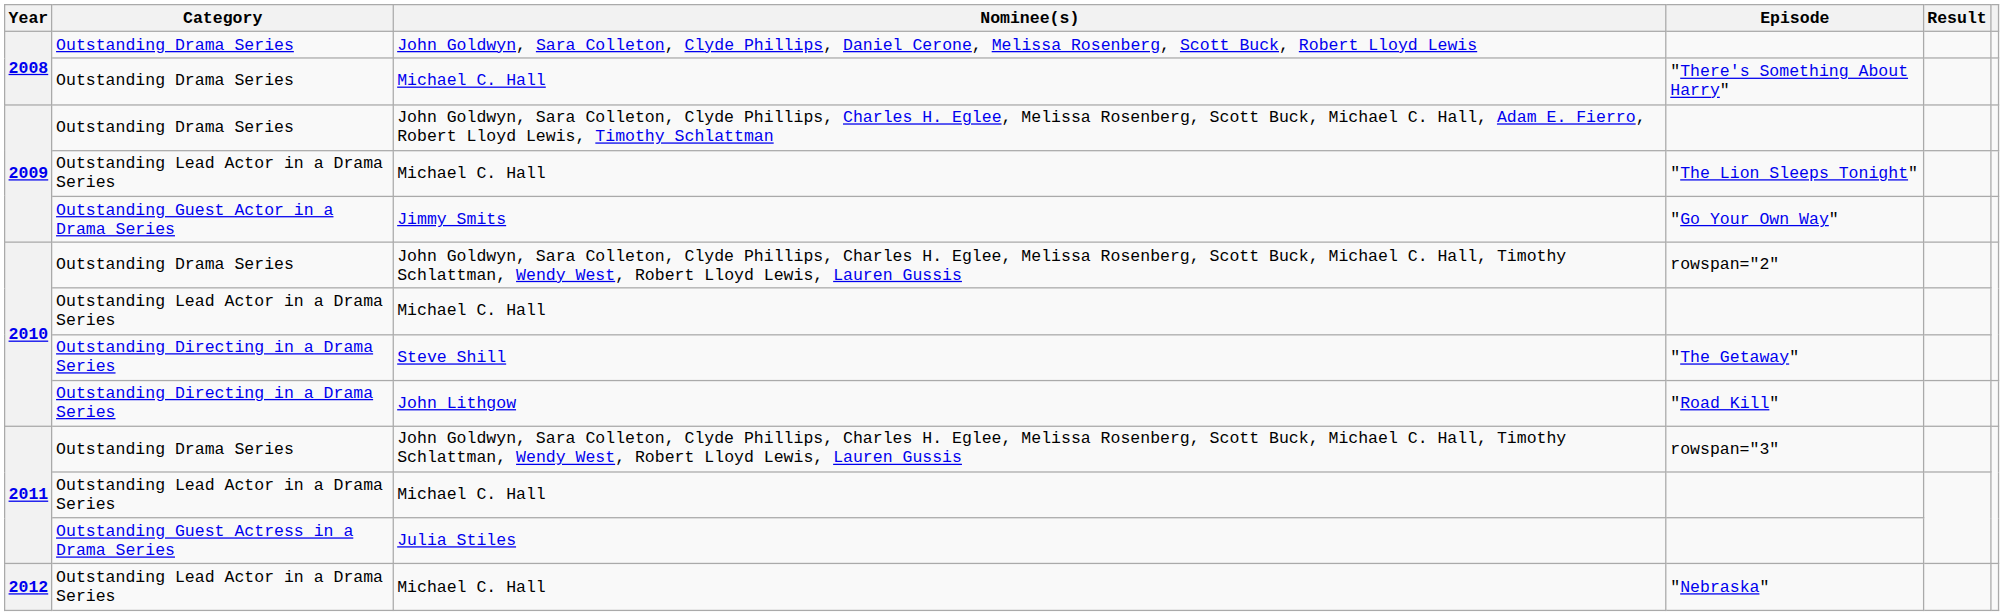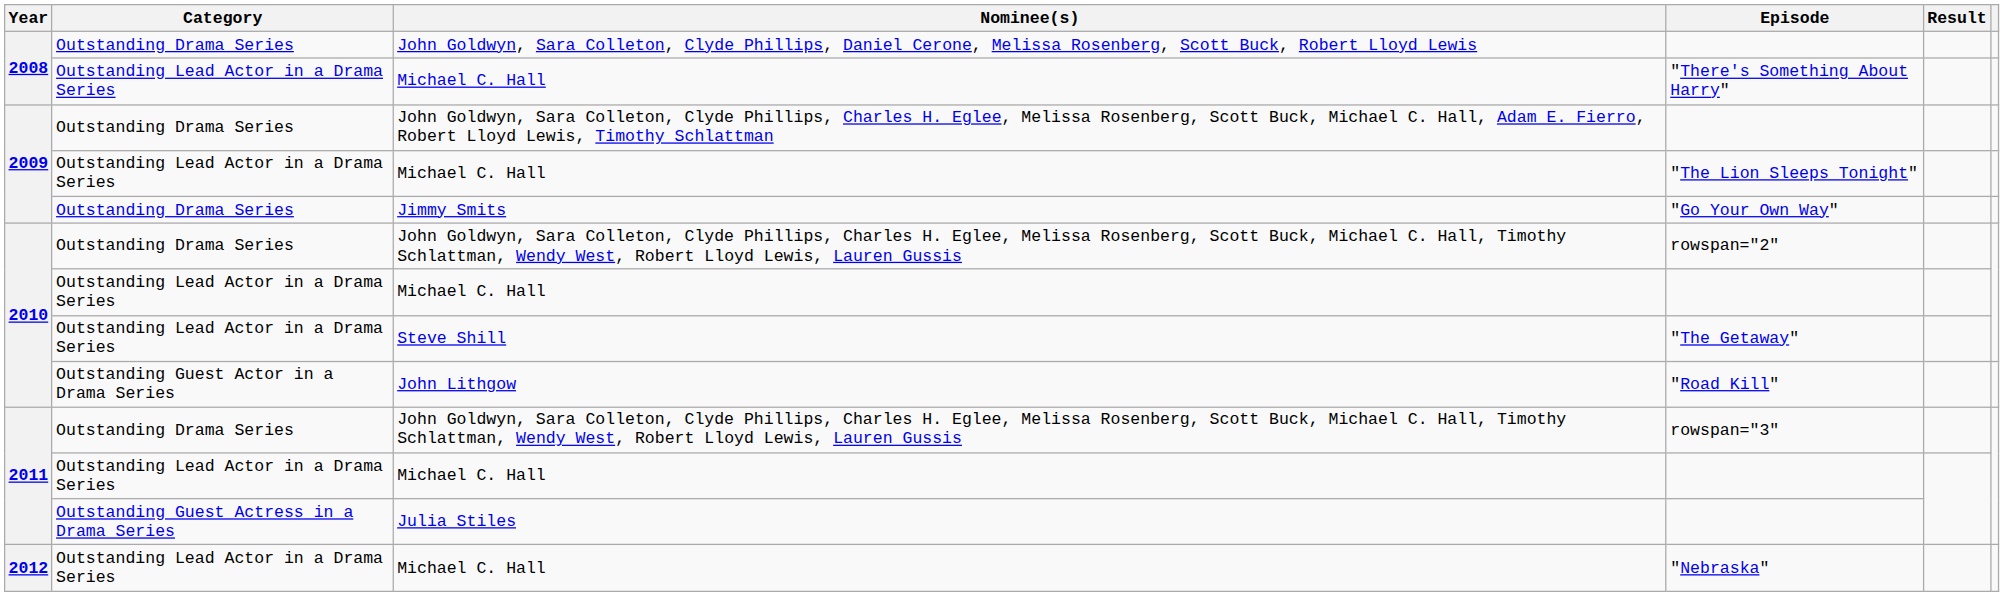(175, 81) Outstanding Drama Series -> (220, 81) Outstanding Lead Actor in a Drama Series
(195, 219) Outstanding Guest Actor in a Drama Series -> (175, 210) Outstanding Drama Series
(215, 357) Outstanding Directing in a Drama Series -> (220, 338) Outstanding Lead Actor in a Drama Series
(215, 403) Outstanding Directing in a Drama Series -> (195, 384) Outstanding Guest Actor in a Drama Series
